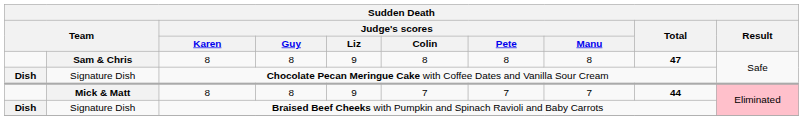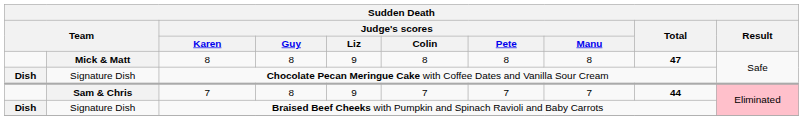(103, 60) Sam & Chris -> (103, 60) Mick & Matt
(103, 92) Mick & Matt -> (103, 92) Sam & Chris
(207, 92) 8 -> (207, 92) 7
